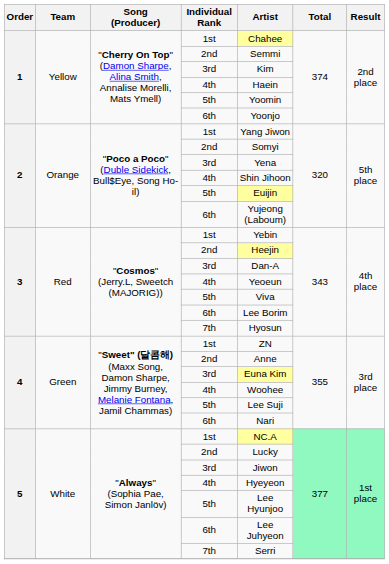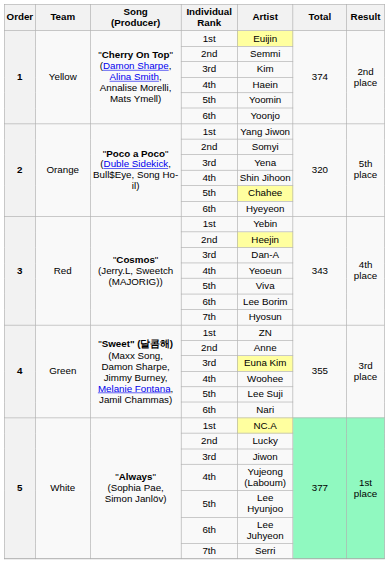(265, 38) Chahee -> (265, 38) Euijin
(265, 193) Euijin -> (265, 193) Chahee
(265, 214) Yujeong (Laboum) -> (265, 208) Hyeyeon
(265, 483) Hyeyeon -> (265, 477) Yujeong (Laboum)
